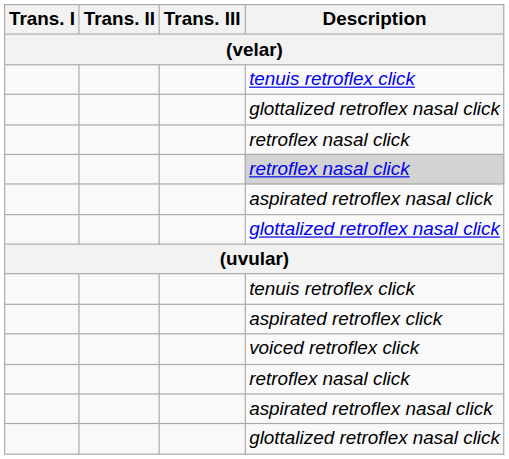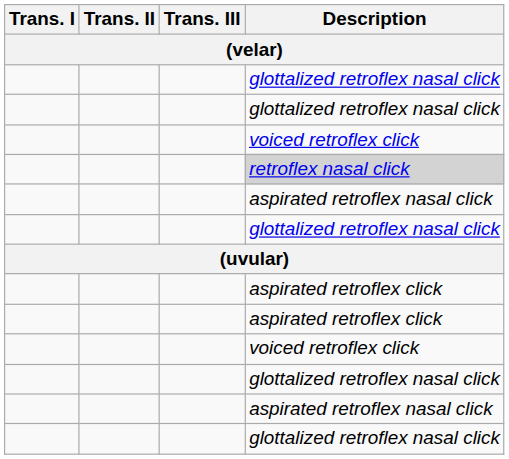(332, 79) tenuis retroflex click -> (375, 79) glottalized retroflex nasal click
(329, 139) retroflex nasal click -> (334, 139) voiced retroflex click
(332, 288) tenuis retroflex click -> (346, 288) aspirated retroflex click
(329, 378) retroflex nasal click -> (375, 378) glottalized retroflex nasal click
